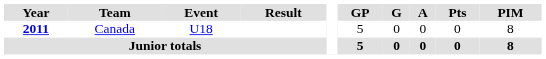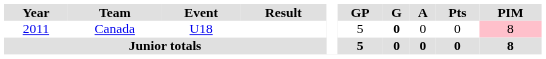(36, 29) bold -> (36, 29) normal
(396, 29) normal -> (396, 29) bold
(510, 29) no background -> (510, 29) pink background
